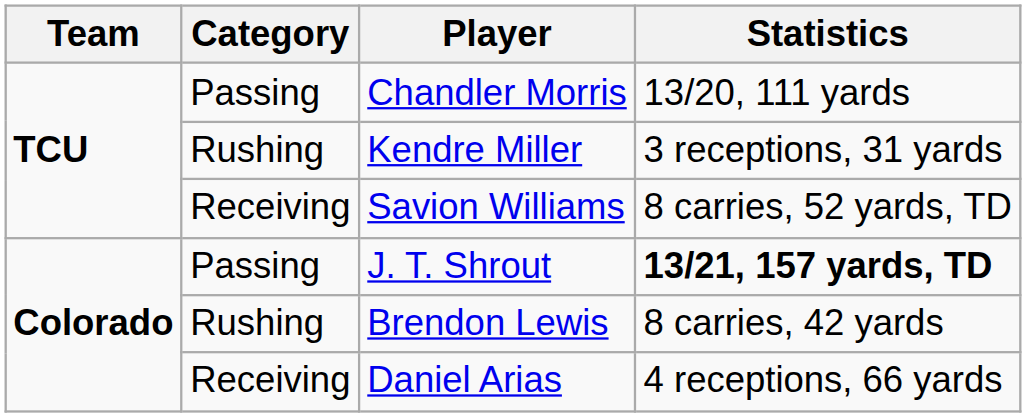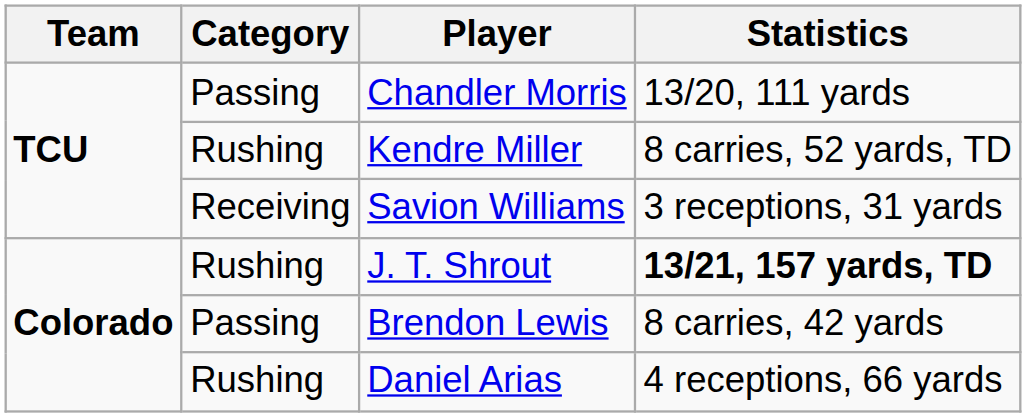(823, 149) 3 receptions, 31 yards -> (828, 149) 8 carries, 52 yards, TD
(828, 207) 8 carries, 52 yards, TD -> (823, 207) 3 receptions, 31 yards
(255, 265) Passing -> (257, 265) Rushing
(257, 323) Rushing -> (255, 323) Passing
(270, 381) Receiving -> (257, 381) Rushing
